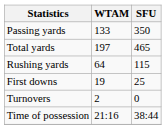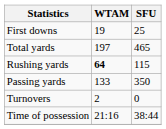rows swapped: (32, 81) <-> (36, 30)
(100, 64) normal -> (100, 64) bold
